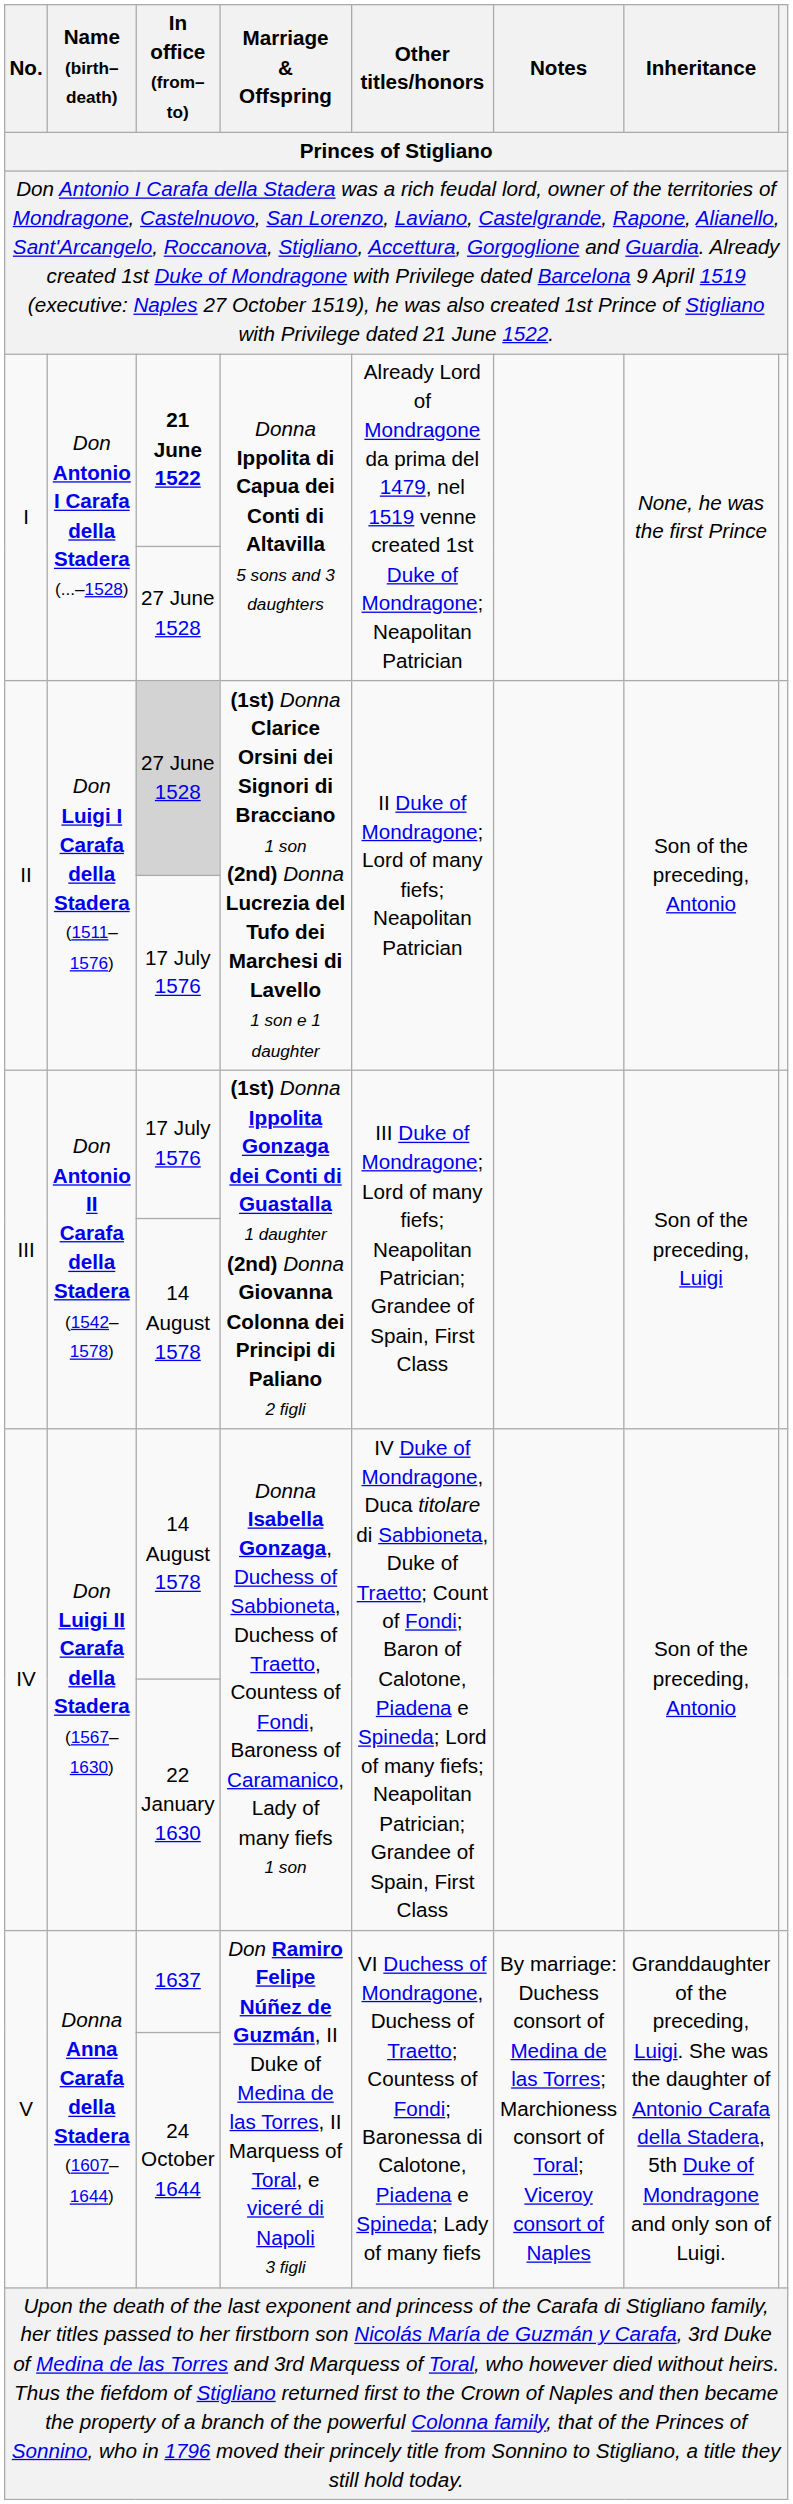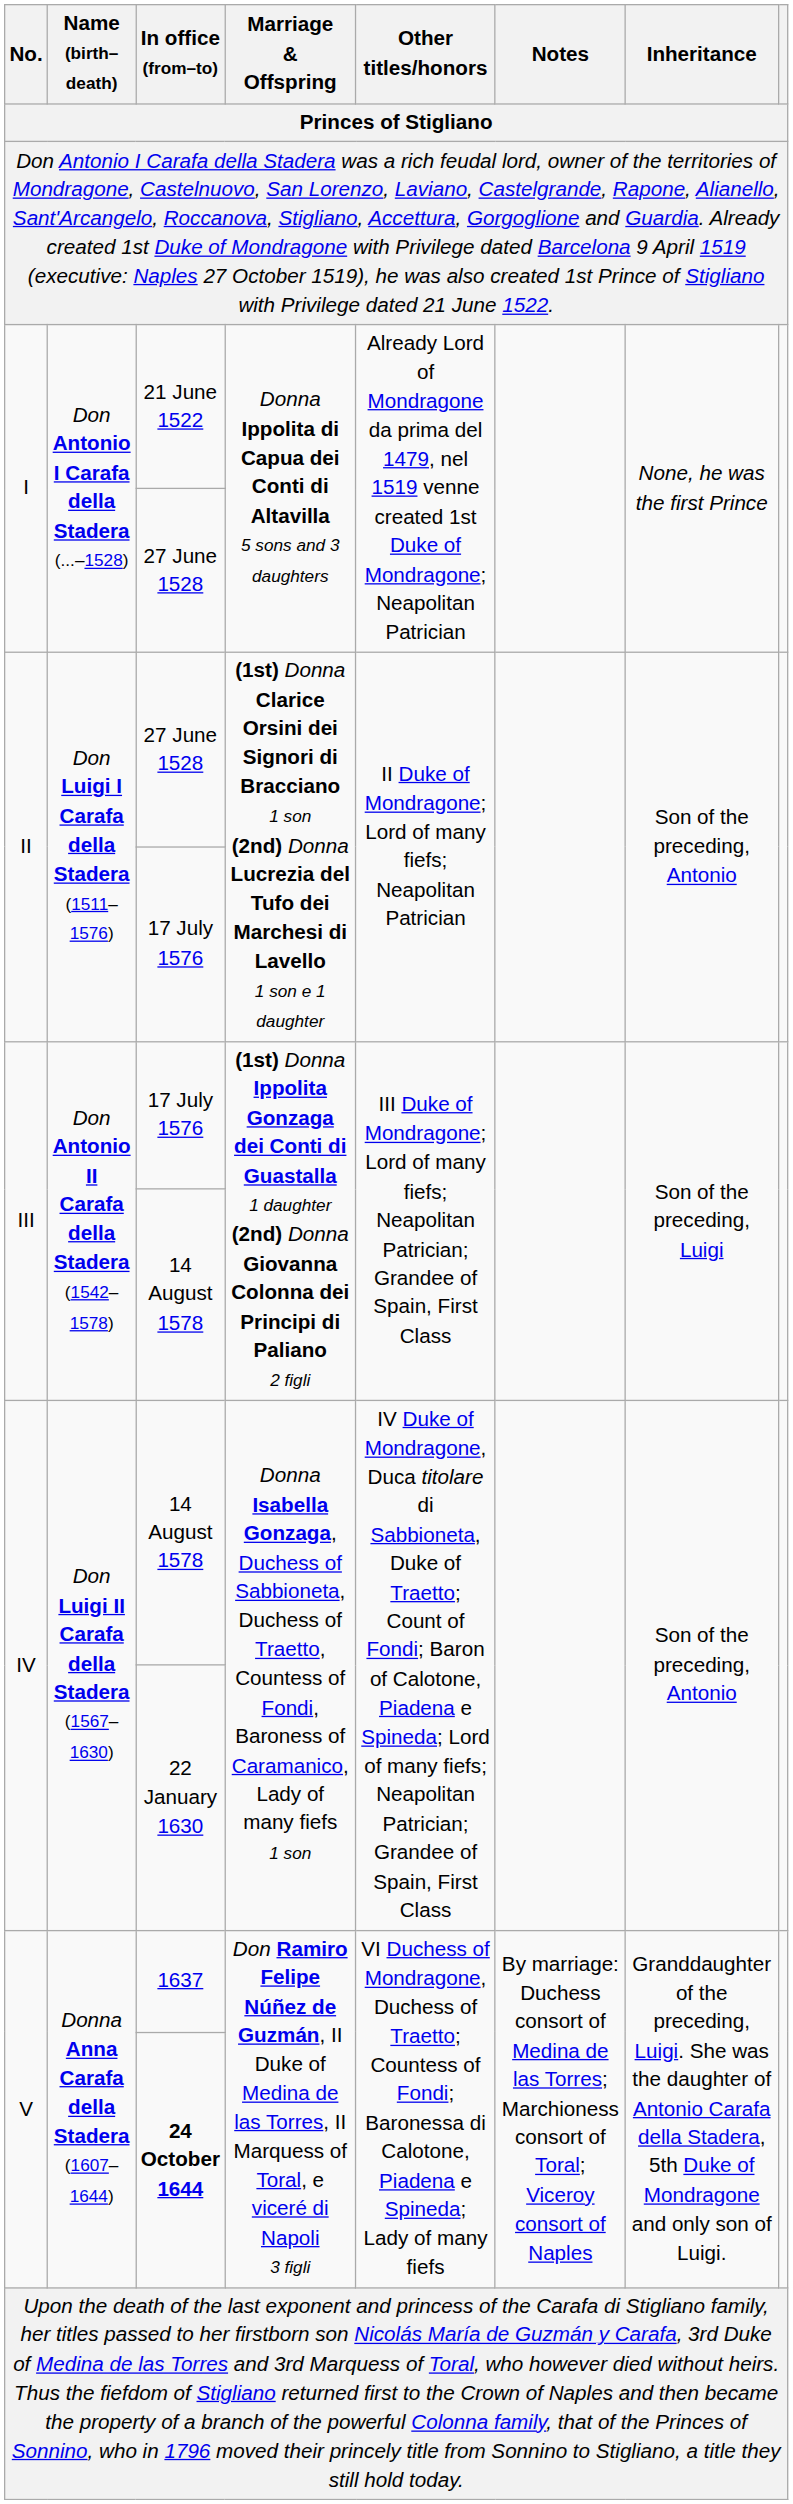(178, 449) bold -> (180, 406) normal
(178, 778) lightgrey background -> (180, 749) no background
(178, 2159) normal -> (180, 2159) bold
